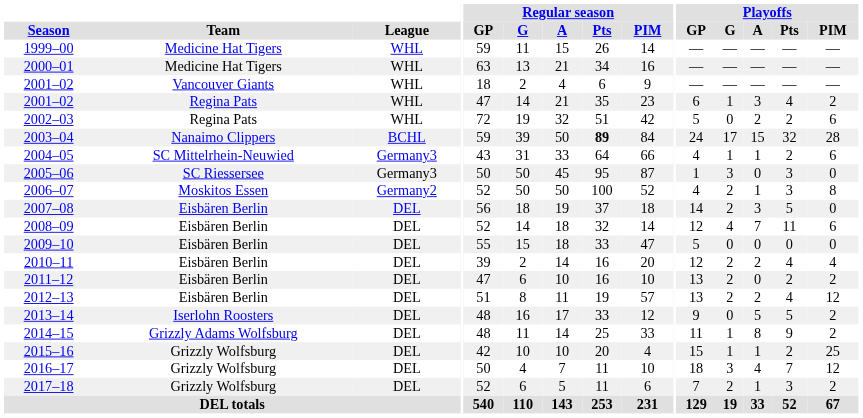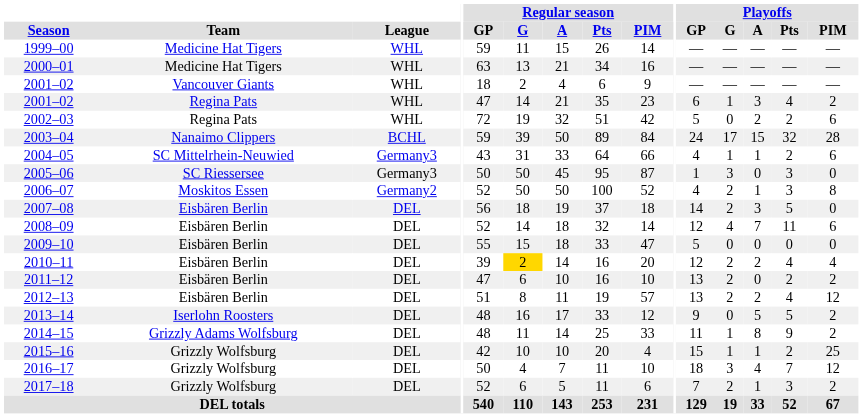(602, 137) bold -> (602, 137) normal
(523, 262) no background -> (523, 262) gold background
